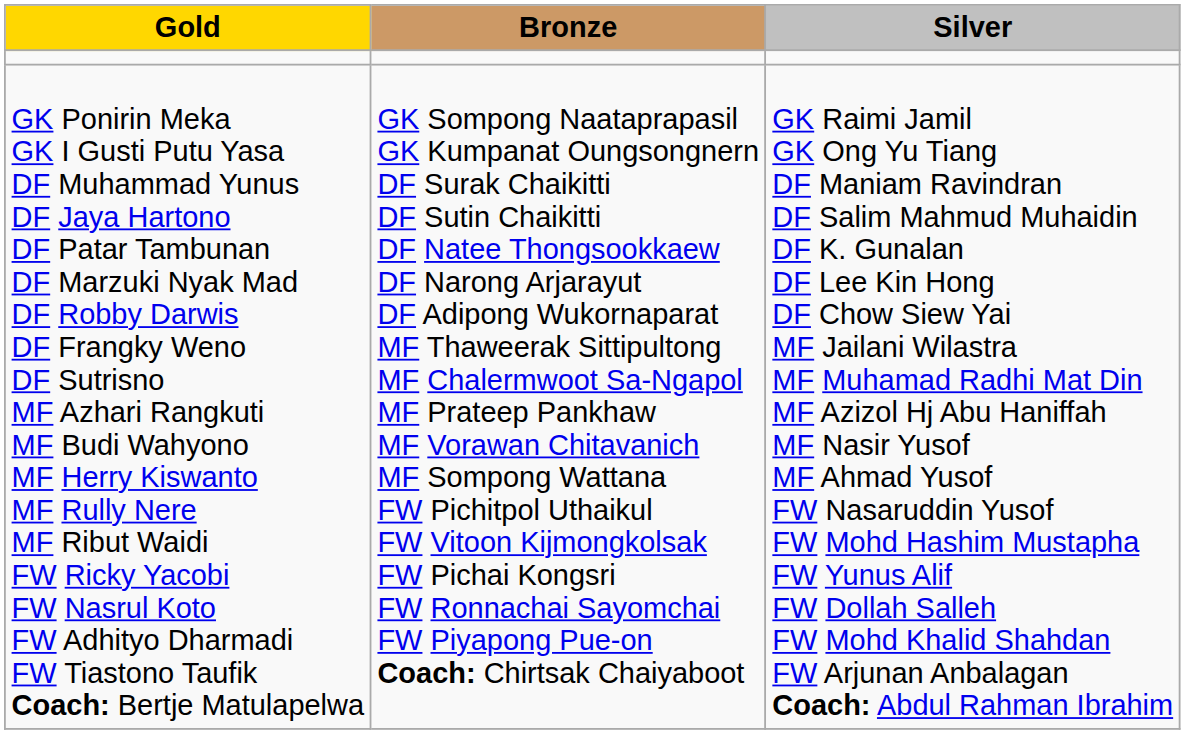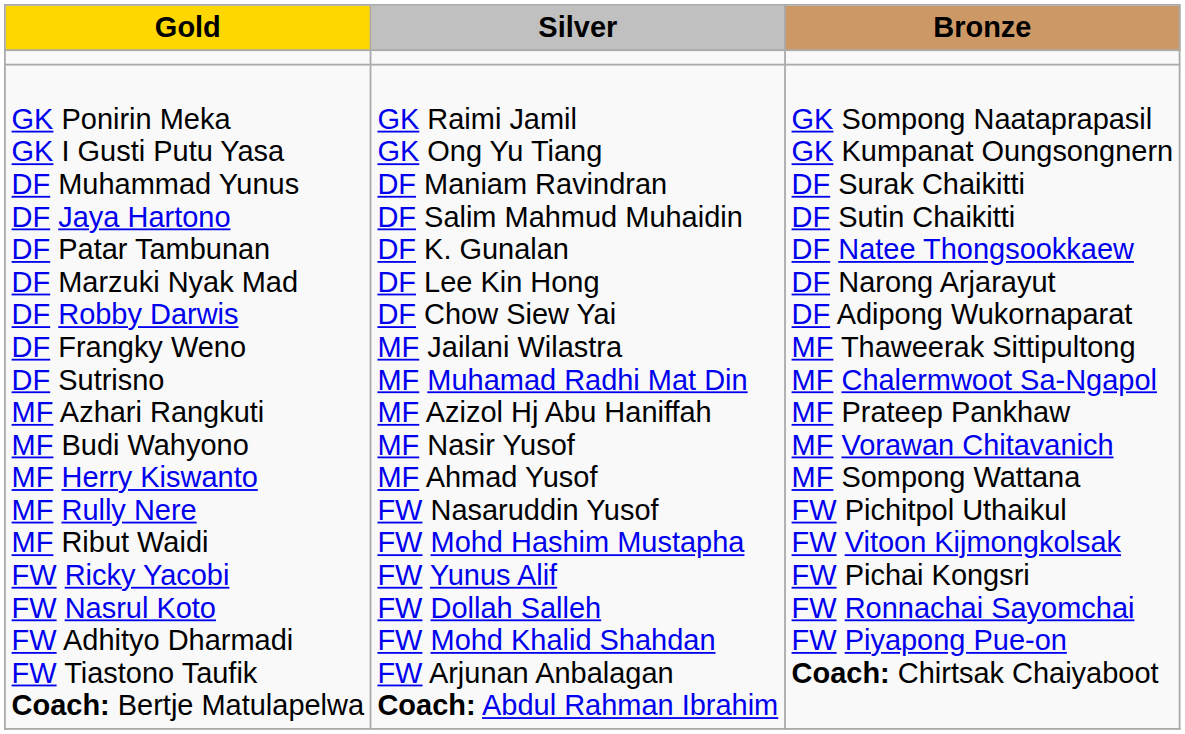columns swapped: (973, 27) <-> (568, 27)
